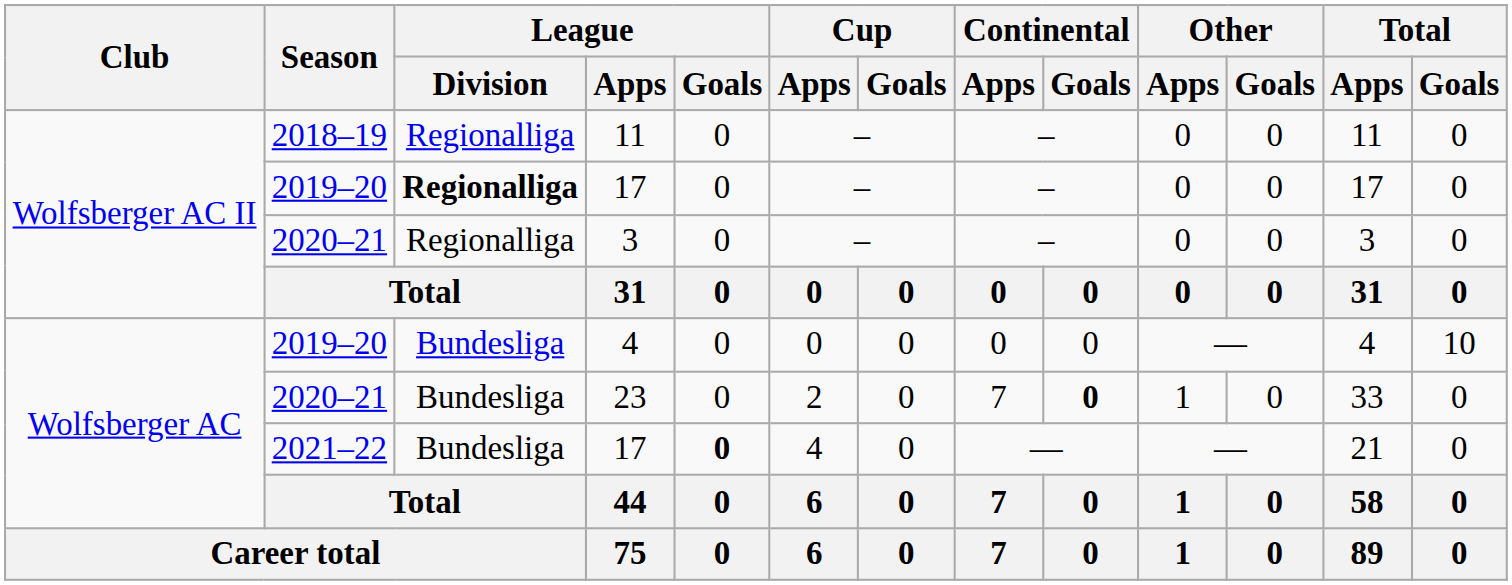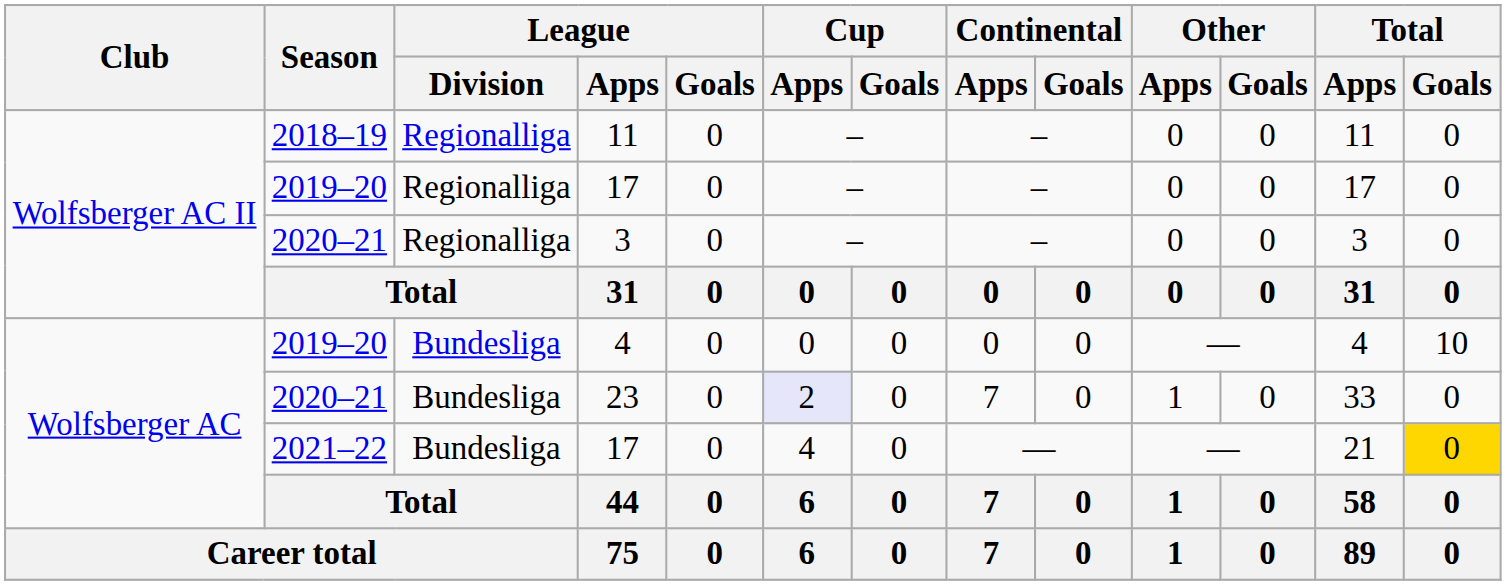(490, 187) bold -> (486, 187) normal
(814, 396) no background -> (807, 396) lavender background
(1091, 396) bold -> (1083, 396) normal
(722, 448) bold -> (715, 448) normal
(1459, 448) no background -> (1452, 448) gold background
